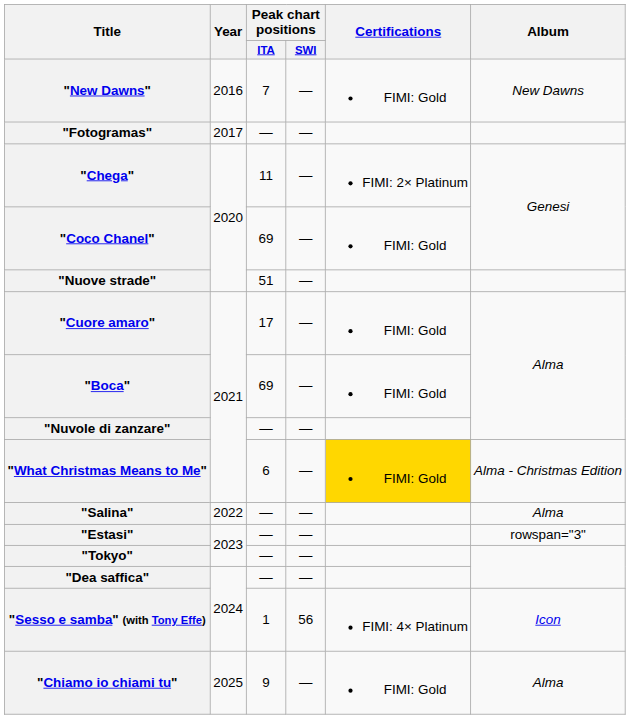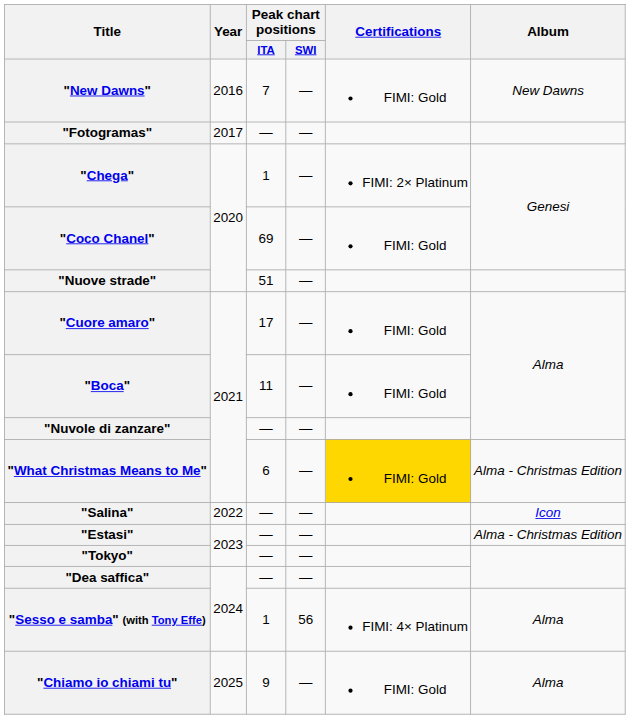(266, 175) 11 -> (266, 175) 1
(266, 386) 69 -> (266, 386) 11
(548, 513) Alma -> (548, 513) Icon
(548, 534) rowspan="3" -> (548, 534) Alma - Christmas Edition
(548, 619) Icon -> (548, 619) Alma
